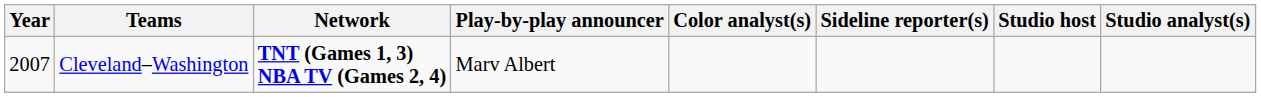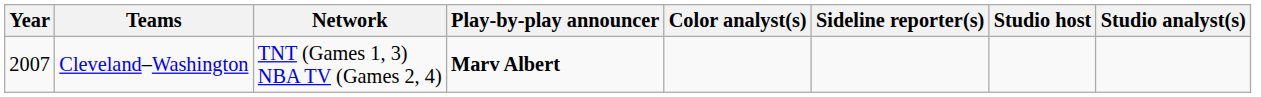(352, 64) bold -> (350, 64) normal
(505, 64) normal -> (505, 64) bold
